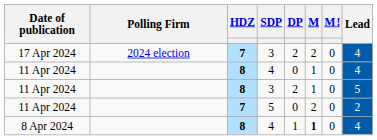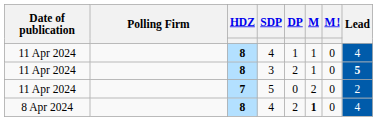- row: (47, 53)
(295, 71) 0 -> (295, 53) 1
(357, 89) normal -> (357, 71) bold
(295, 126) 1 -> (295, 107) 2
